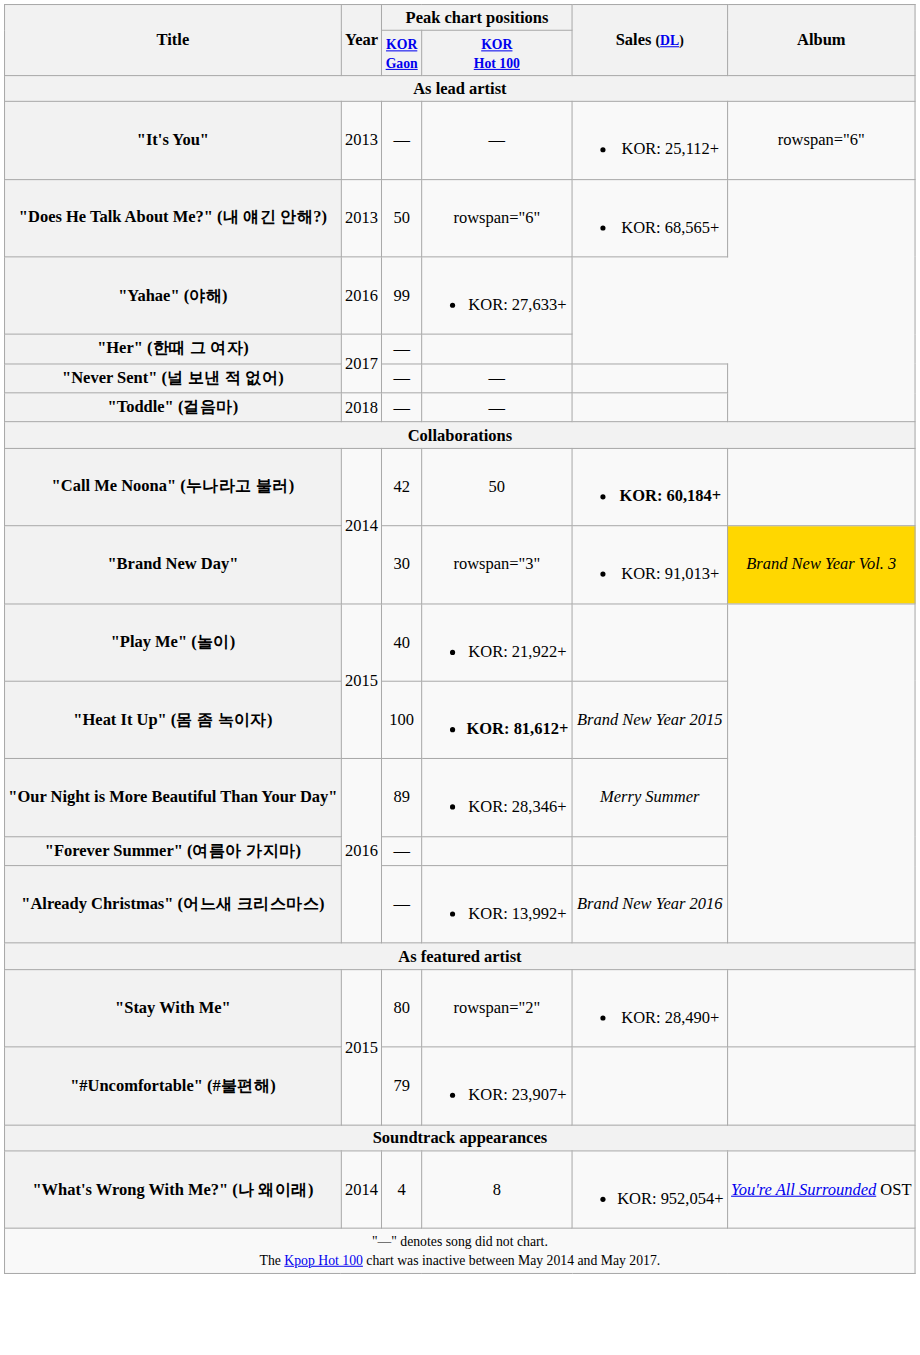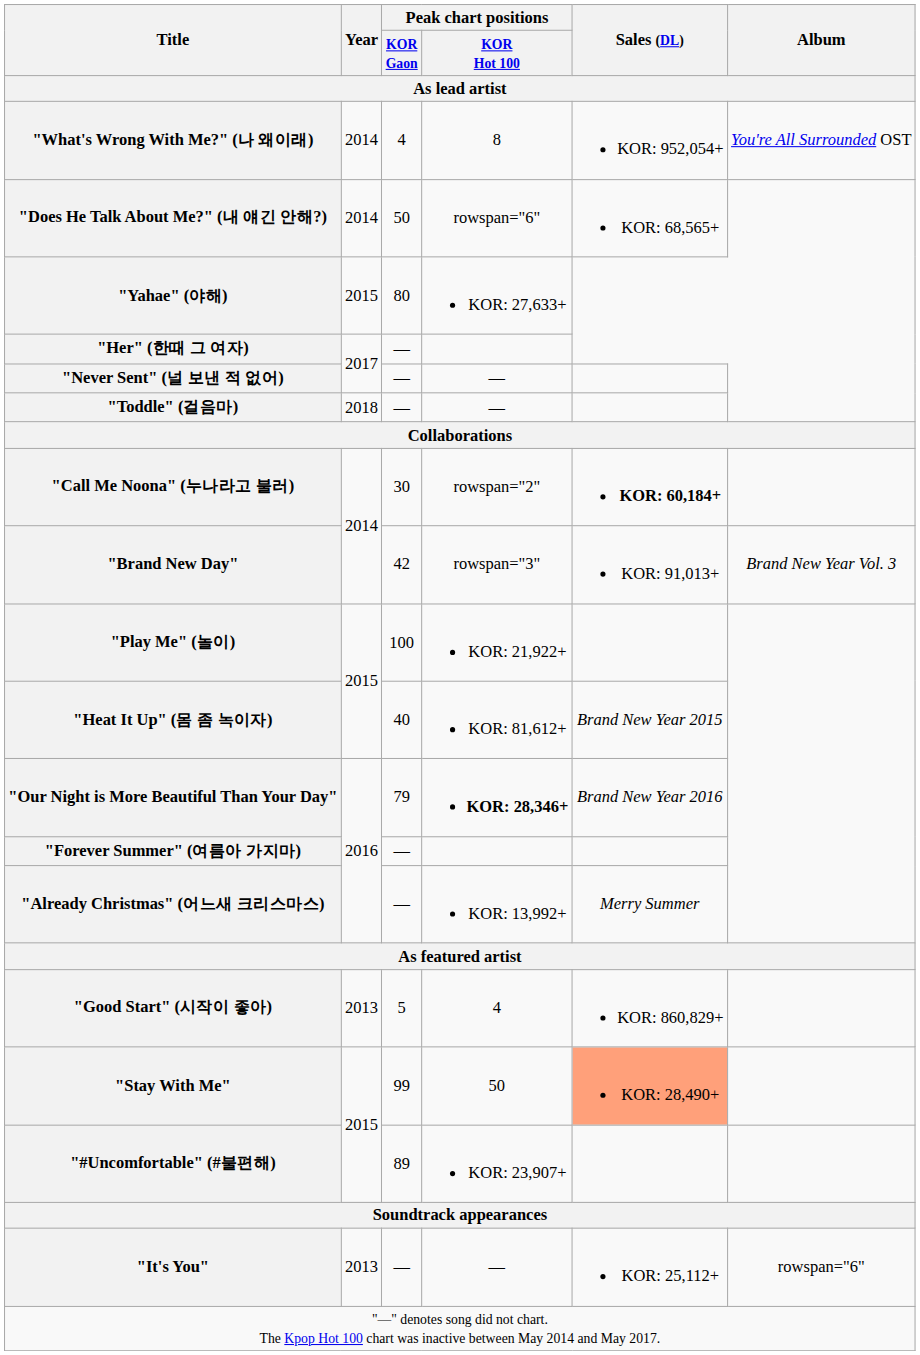rows swapped: (173, 140) <-> (173, 1189)
(362, 217) 2013 -> (362, 217) 2014
(362, 295) 2016 -> (362, 295) 2015
(402, 295) 99 -> (402, 295) 80
(402, 486) 42 -> (402, 486) 30
(497, 486) 50 -> (497, 486) rowspan="2"
(402, 564) 30 -> (402, 564) 42
(821, 564) gold background -> (821, 564) no background
(402, 642) 40 -> (402, 642) 100
(402, 719) 100 -> (402, 719) 40
(497, 729) bold -> (497, 729) normal
(402, 797) 89 -> (402, 797) 79
(497, 807) normal -> (497, 807) bold
(650, 797) Merry Summer -> (650, 797) Brand New Year 2016
(650, 904) Brand New Year 2016 -> (650, 904) Merry Summer
+ row: (173, 1007)
(402, 1008) 80 -> (402, 1085) 99
(497, 1008) rowspan="2" -> (497, 1085) 50
(650, 1017) no background -> (650, 1095) lightsalmon background
(402, 1085) 79 -> (402, 1163) 89
